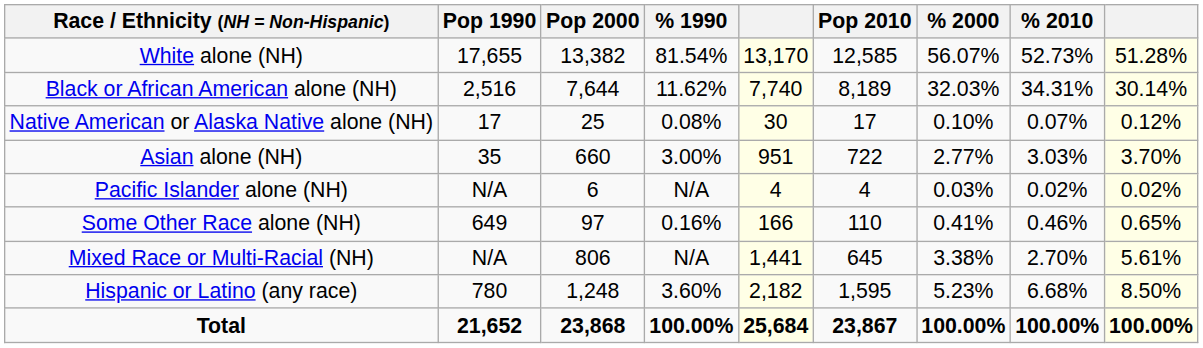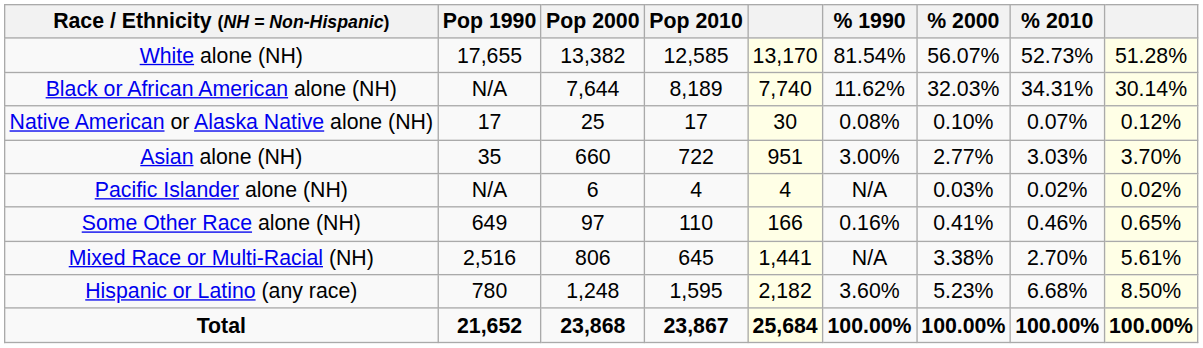columns swapped: (865, 21) <-> (691, 21)
(490, 88) 2,516 -> (490, 88) N/A
(490, 257) N/A -> (490, 257) 2,516
